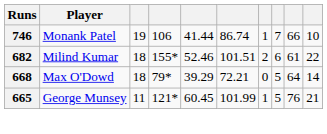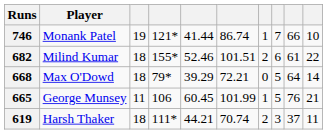(162, 35) 106 -> (165, 35) 121*
(165, 98) 121* -> (162, 98) 106
+ row: (22, 118)
